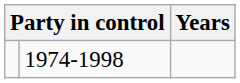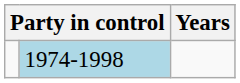(74, 58) no background -> (74, 58) lightblue background
